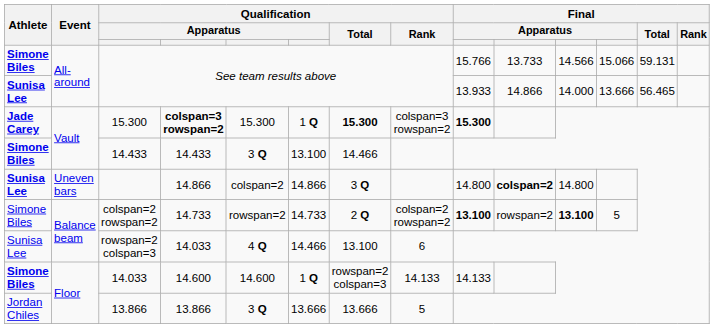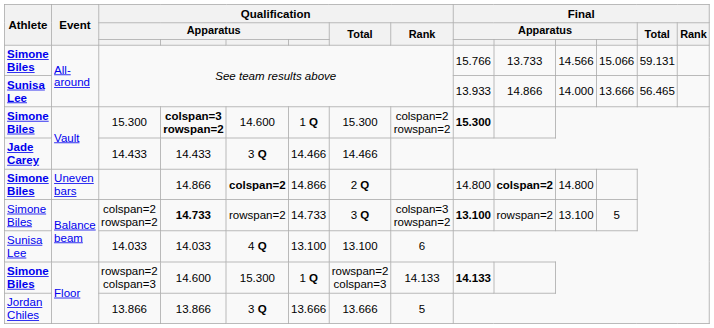(23, 123) Jade Carey -> (28, 123) Simone Biles
(257, 123) 15.300 -> (257, 123) 14.600
(360, 123) bold -> (360, 123) normal
(422, 123) colspan=3 rowspan=2 -> (422, 123) colspan=2 rowspan=2
(28, 154) Simone Biles -> (23, 154) Jade Carey
(309, 154) 13.100 -> (309, 154) 14.466
(26, 185) Sunisa Lee -> (28, 185) Simone Biles
(257, 185) normal -> (257, 185) bold
(360, 185) 3 Q -> (360, 185) 2 Q
(193, 216) normal -> (193, 216) bold
(360, 216) 2 Q -> (360, 216) 3 Q
(422, 216) colspan=2 rowspan=2 -> (422, 216) colspan=3 rowspan=2
(576, 216) bold -> (576, 216) normal
(129, 247) rowspan=2 colspan=3 -> (129, 247) 14.033
(309, 247) 14.466 -> (309, 247) 13.100
(129, 278) 14.033 -> (129, 278) rowspan=2 colspan=3
(257, 278) 14.600 -> (257, 278) 15.300
(473, 278) normal -> (473, 278) bold
